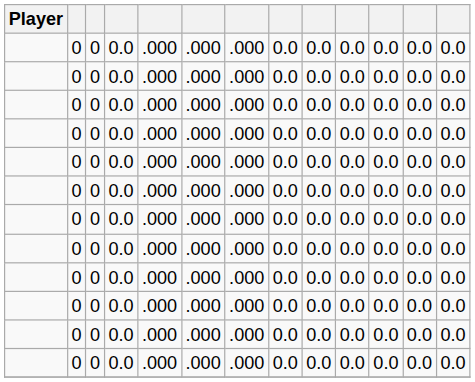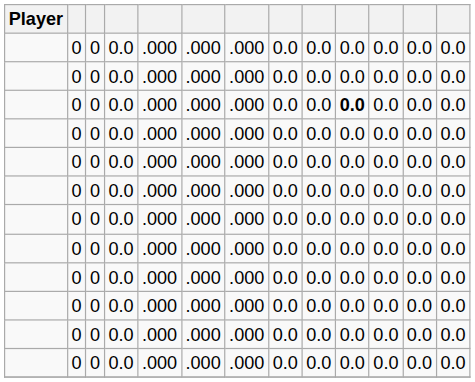(352, 105) normal -> (352, 105) bold
